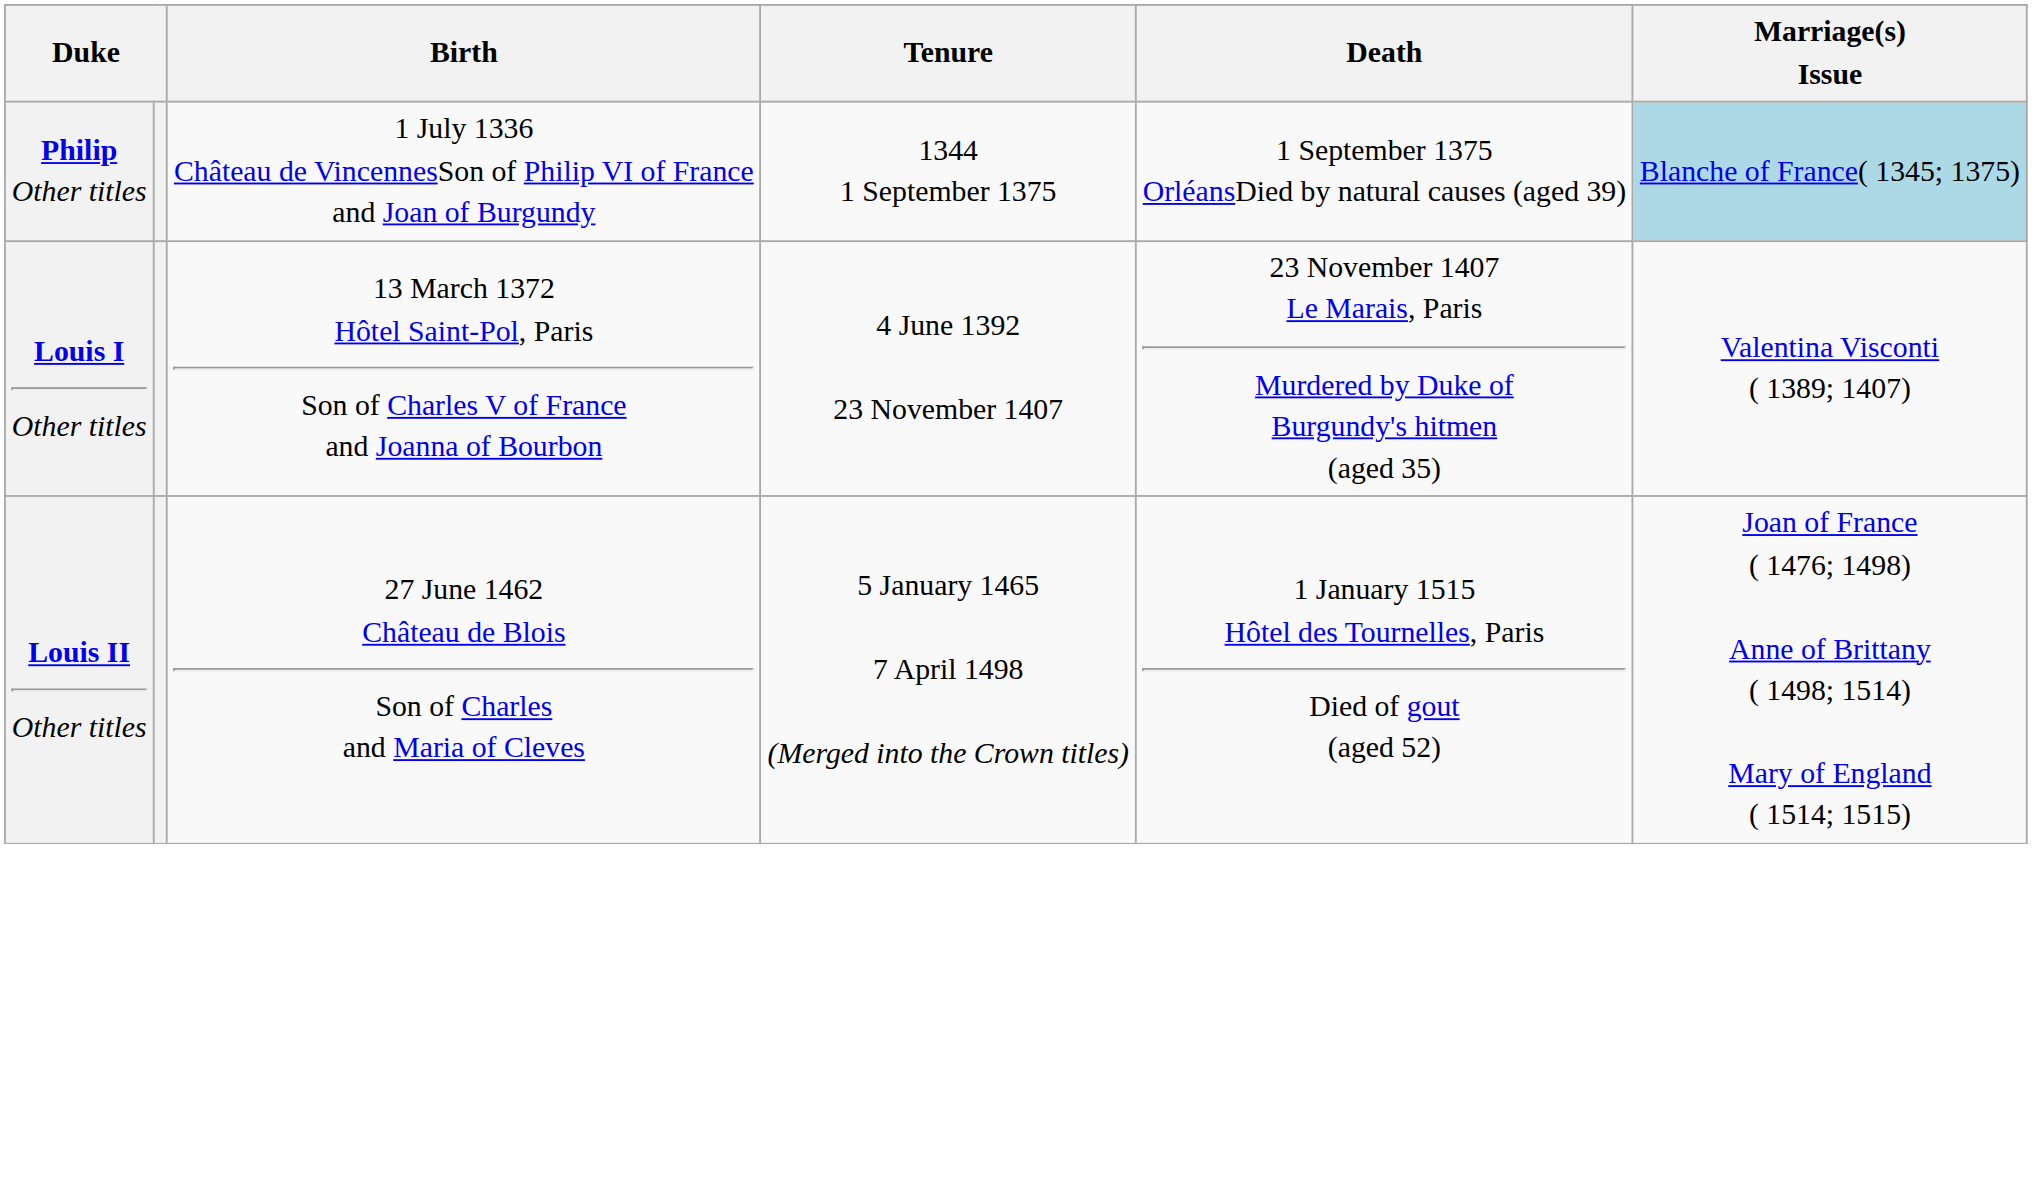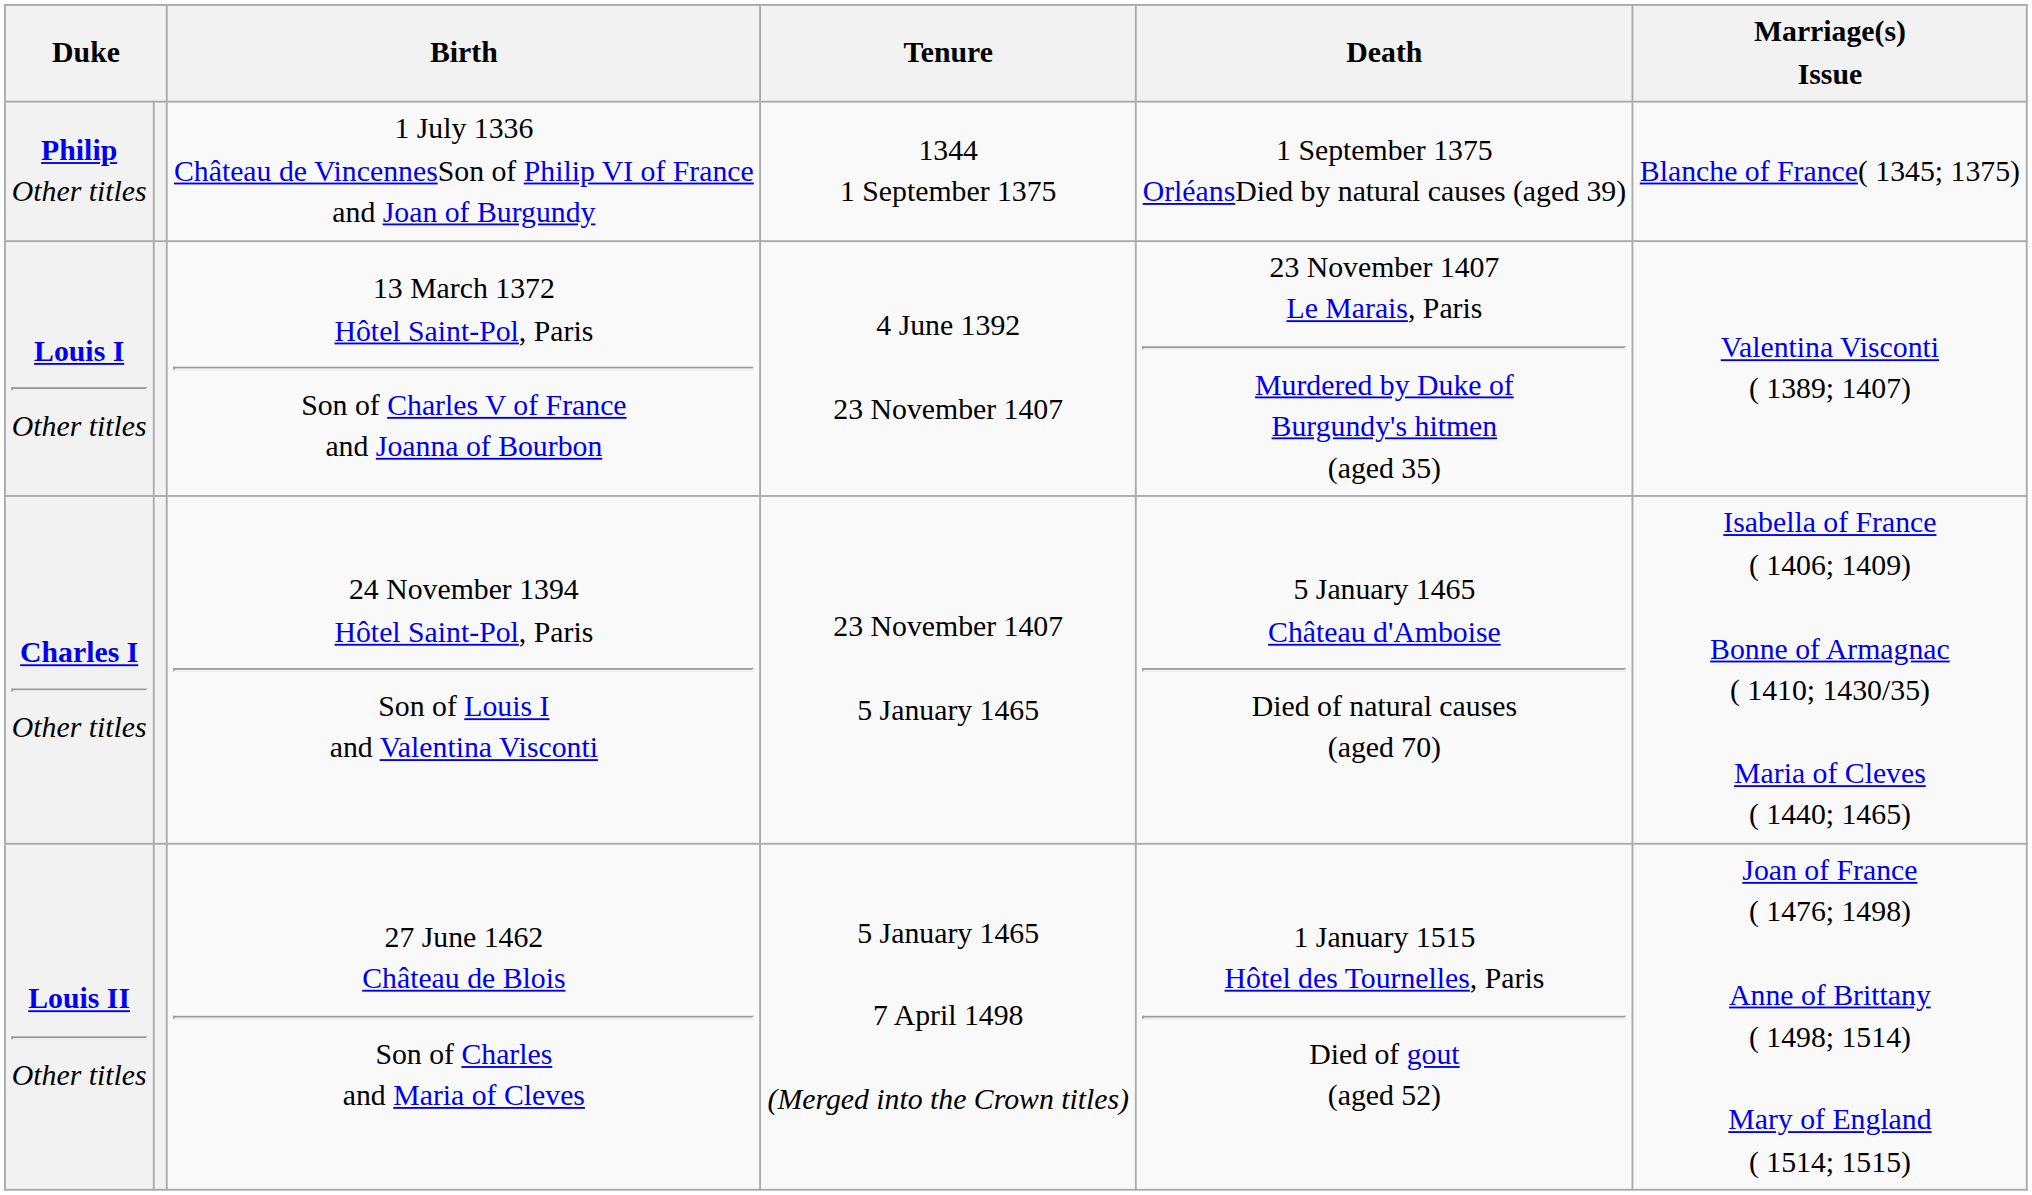(1830, 170) lightblue background -> (1830, 170) no background
+ row: (79, 689)
